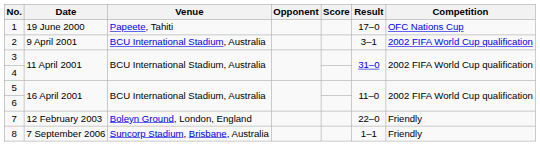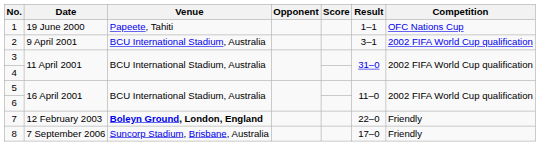(369, 27) 17–0 -> (369, 27) 1–1
(181, 118) normal -> (186, 118) bold
(369, 133) 1–1 -> (369, 133) 17–0
